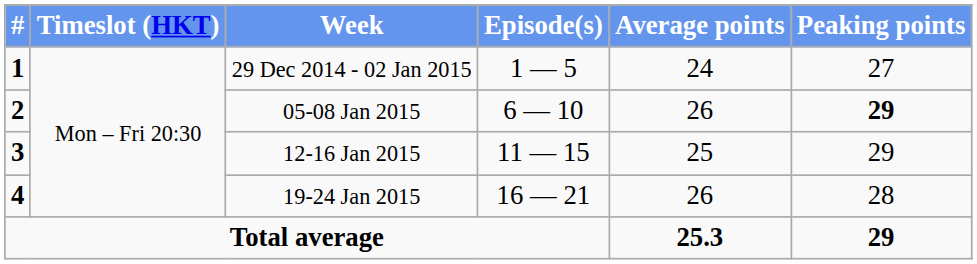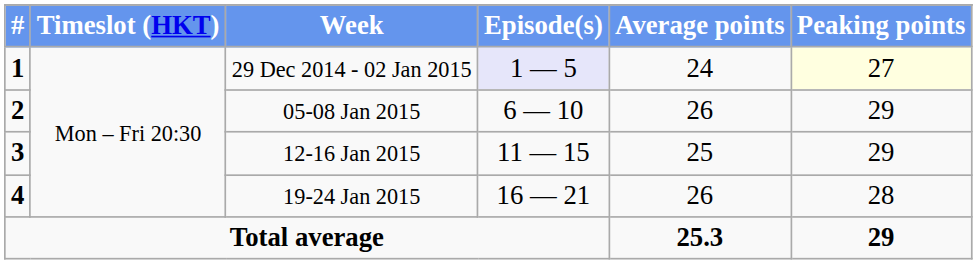(543, 68) no background -> (543, 68) lavender background
(881, 68) no background -> (881, 68) lightyellow background
(881, 110) bold -> (881, 110) normal
